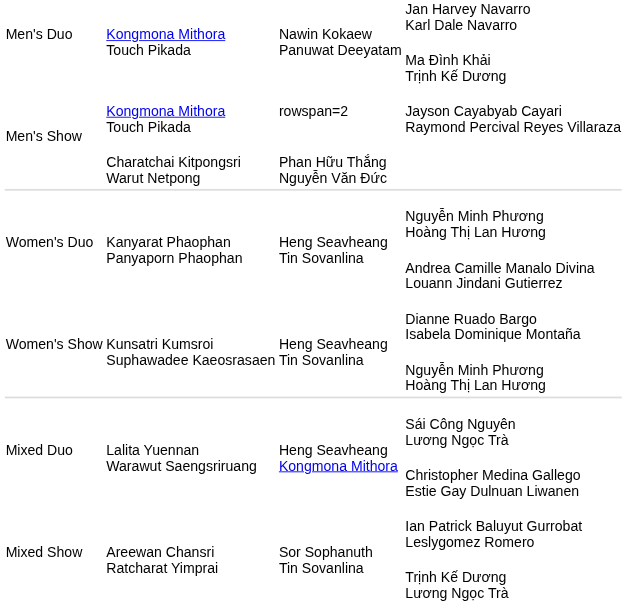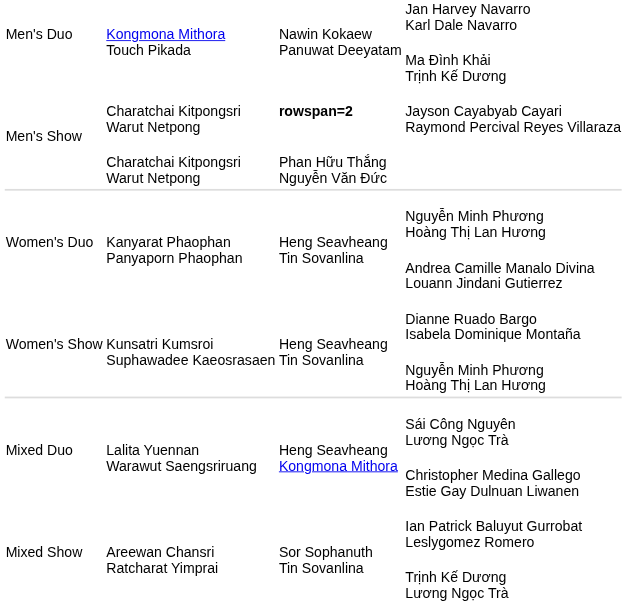(166, 119) Kongmona Mithora Touch Pikada -> (174, 119) Charatchai Kitpongsri Warut Netpong
(314, 111) normal -> (316, 111) bold
